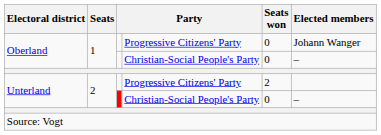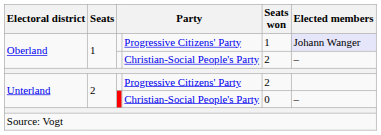(267, 42) 0 -> (267, 42) 1
(327, 42) no background -> (327, 42) lavender background
(267, 59) 0 -> (267, 59) 2
